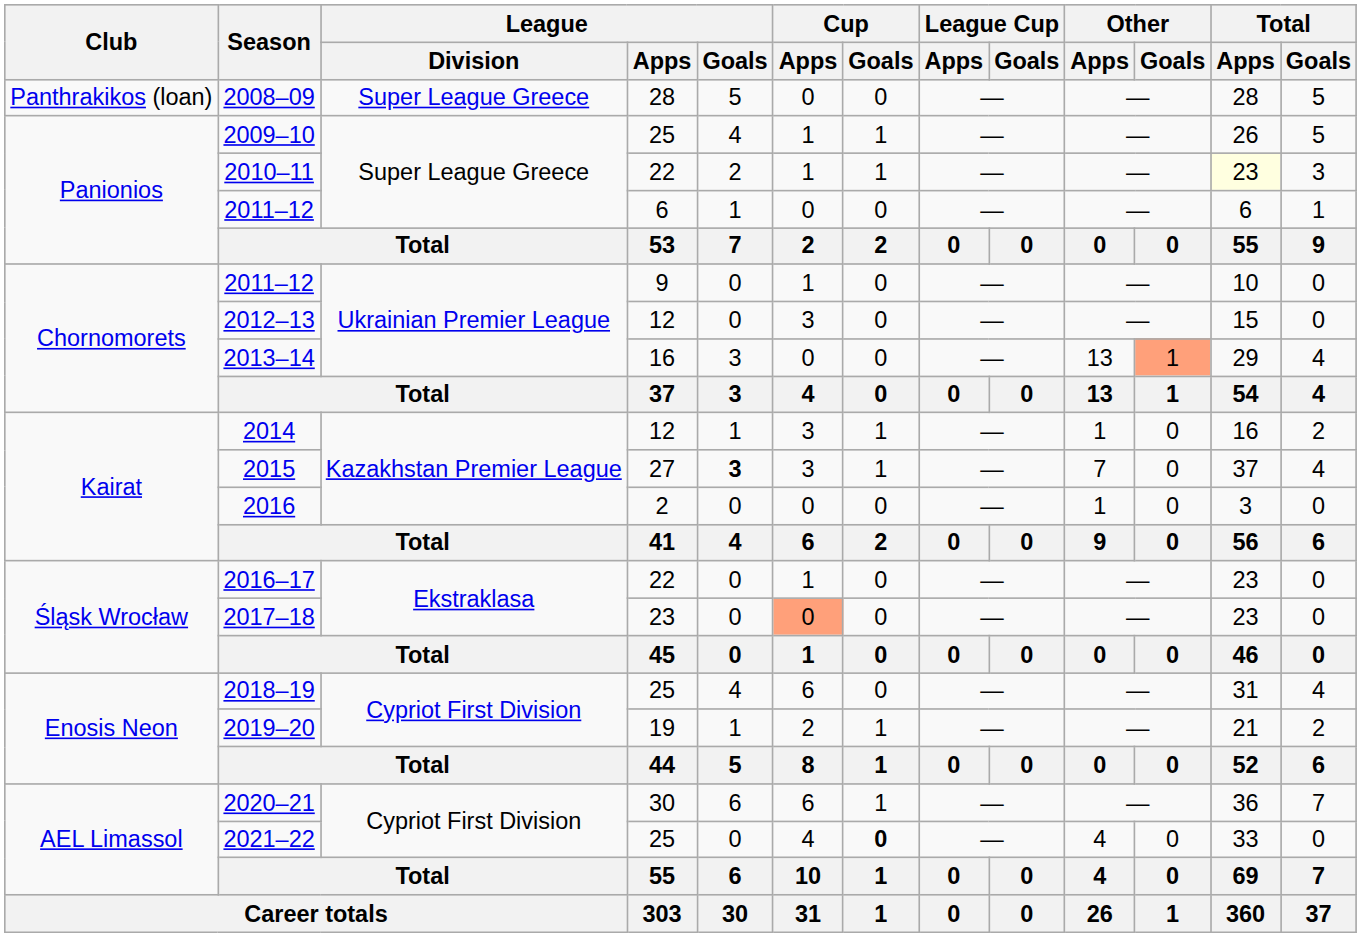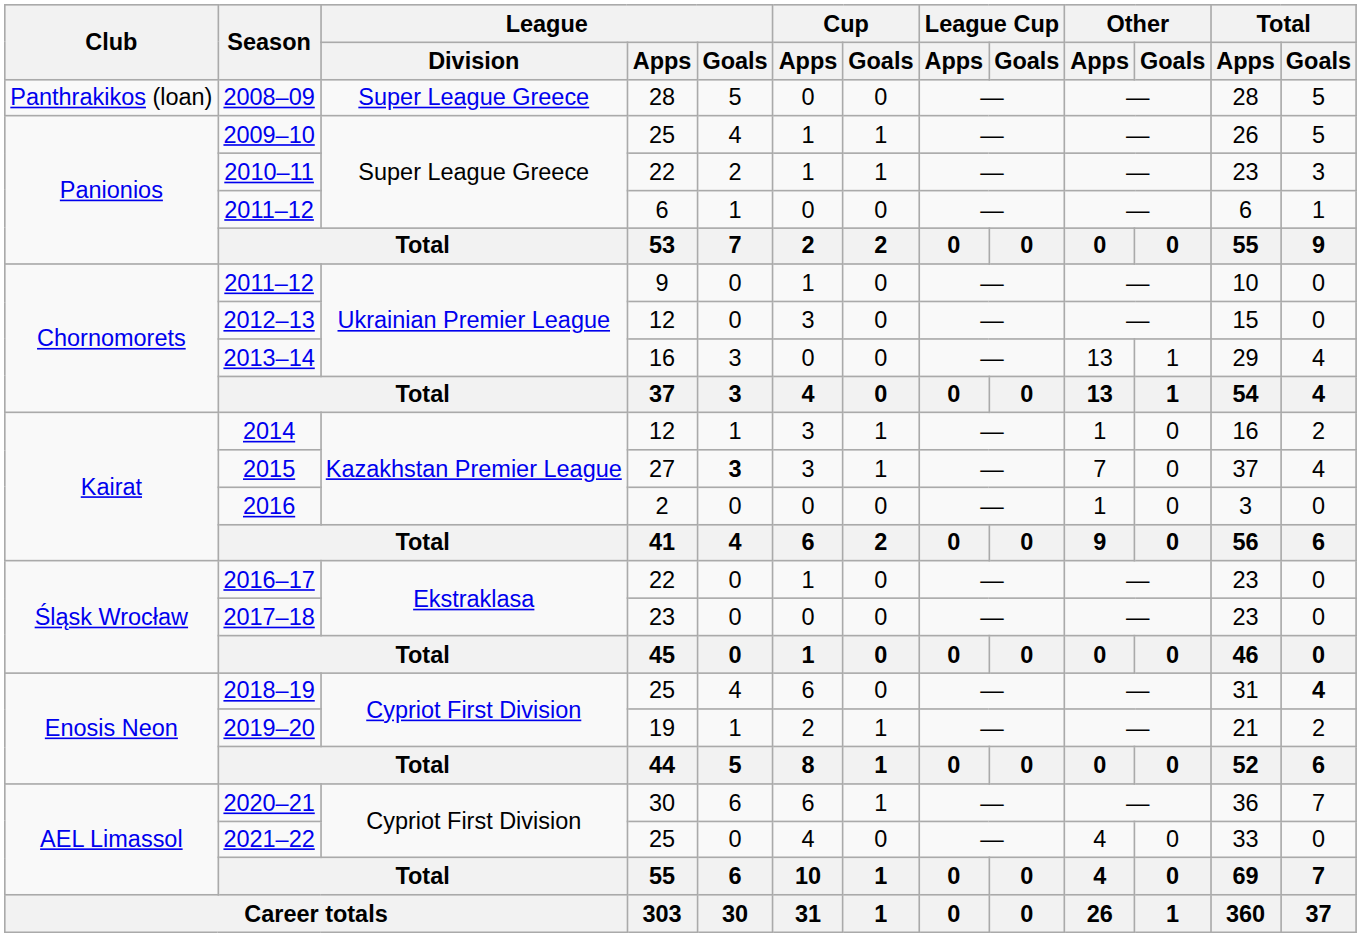(1246, 172) lightyellow background -> (1246, 172) no background
(1173, 357) lightsalmon background -> (1173, 357) no background
(808, 617) lightsalmon background -> (808, 617) no background
(1318, 691) normal -> (1318, 691) bold
(881, 840) bold -> (881, 840) normal
